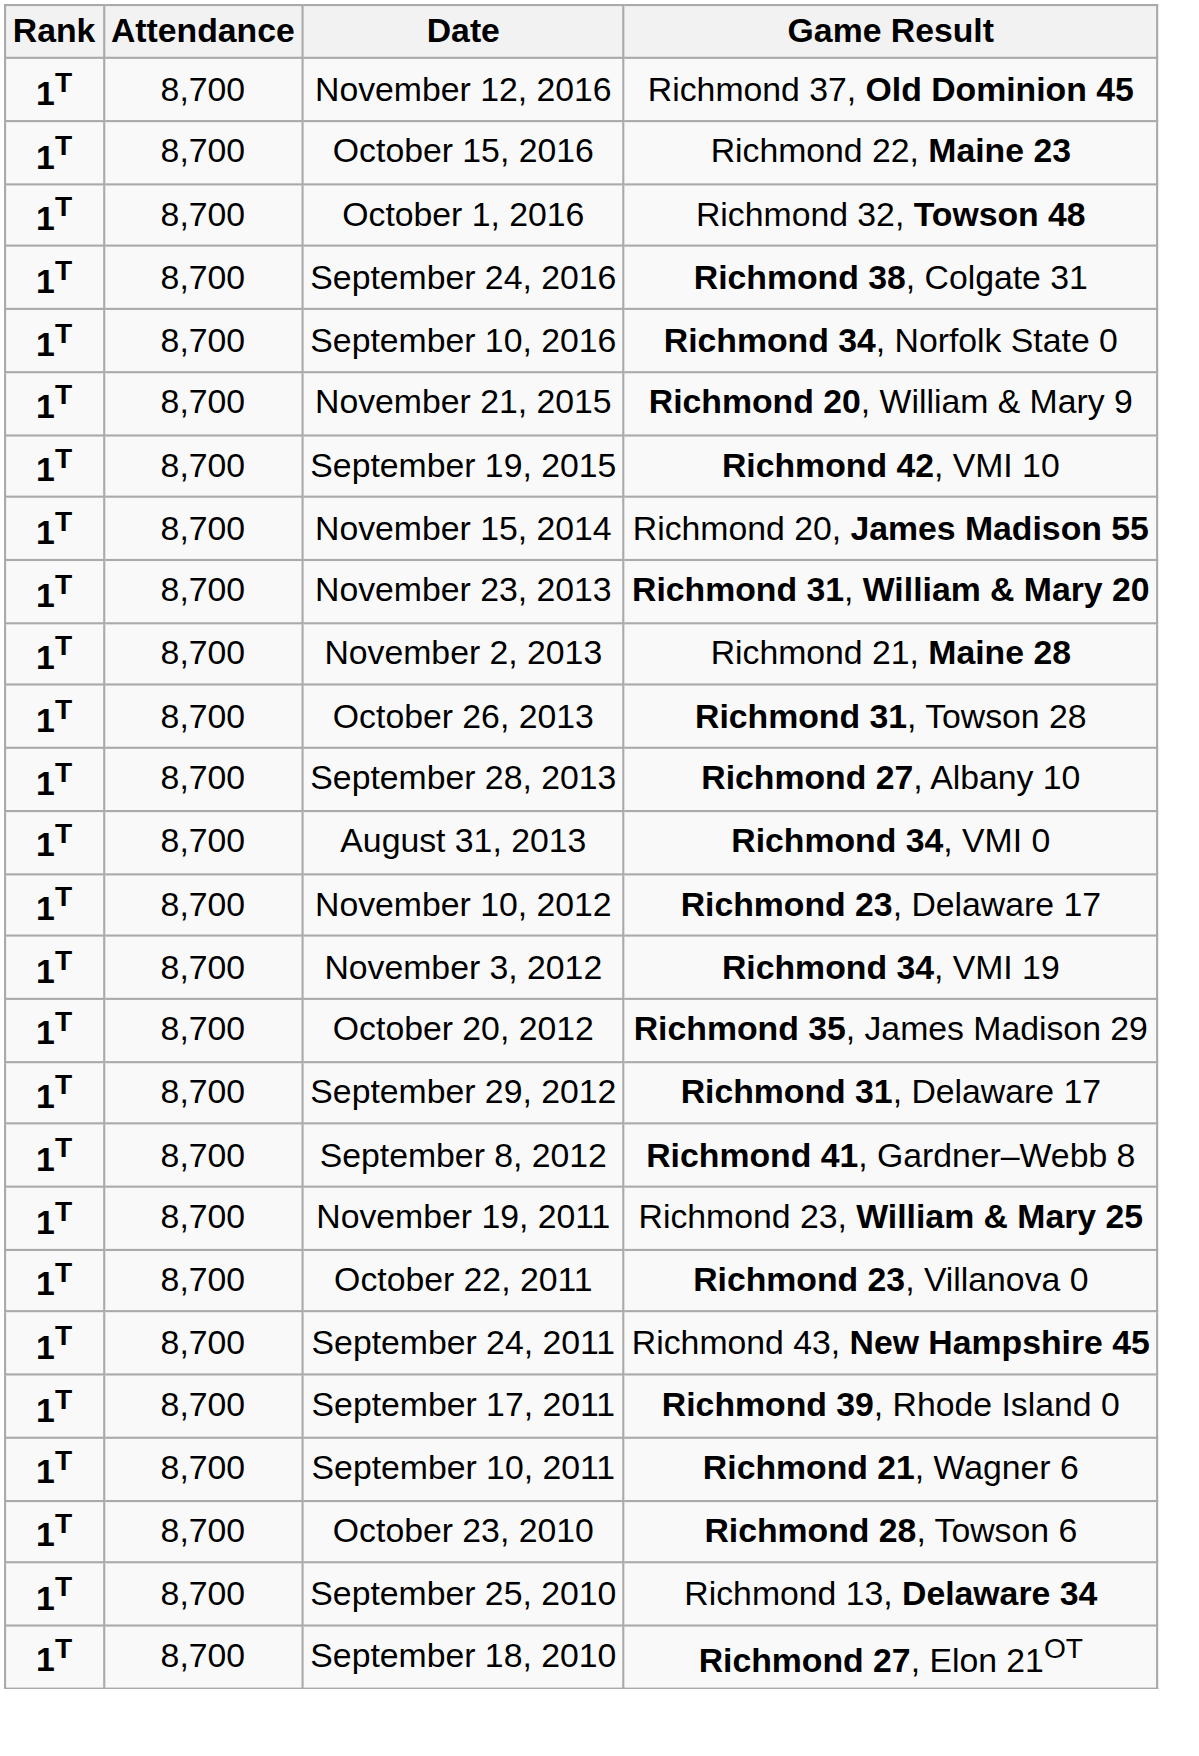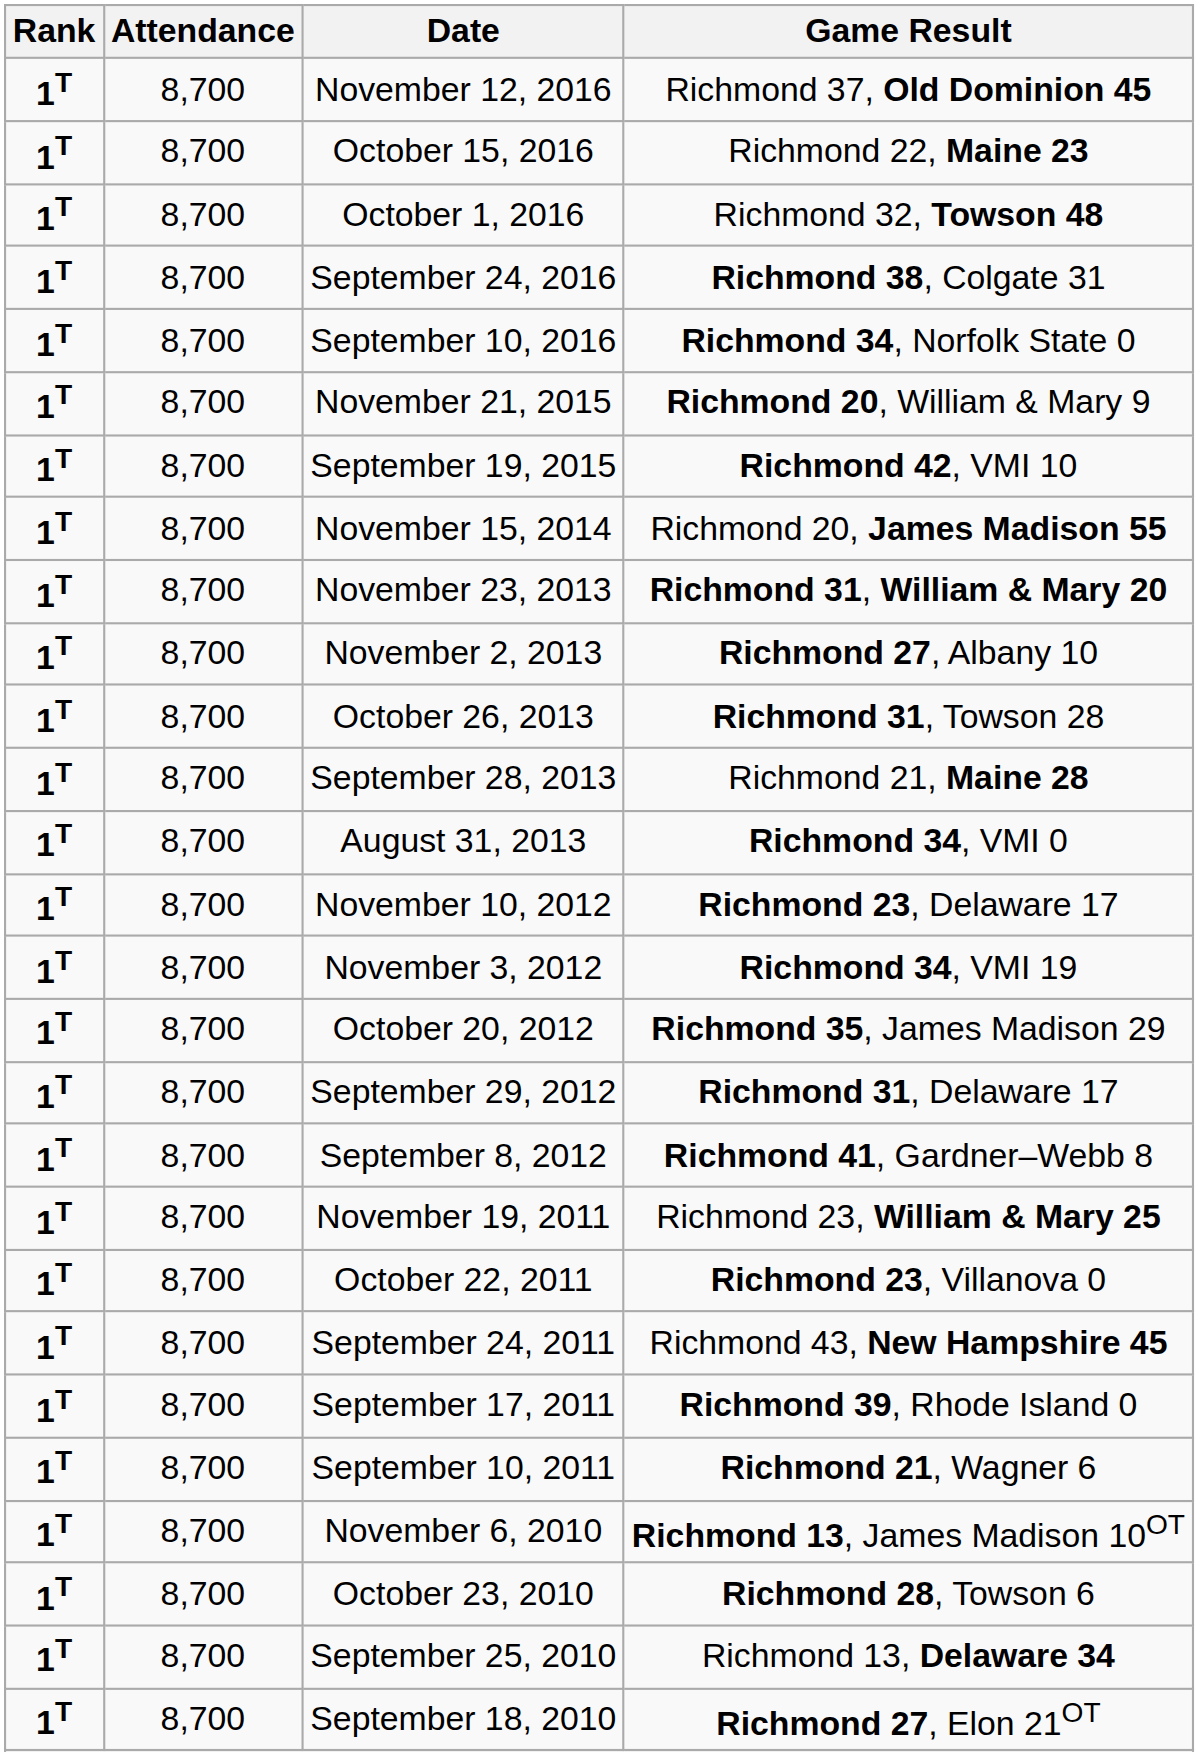(891, 653) Richmond 21, Maine 28 -> (908, 653) Richmond 27, Albany 10
(891, 778) Richmond 27, Albany 10 -> (908, 778) Richmond 21, Maine 28
+ row: (463, 1530)
